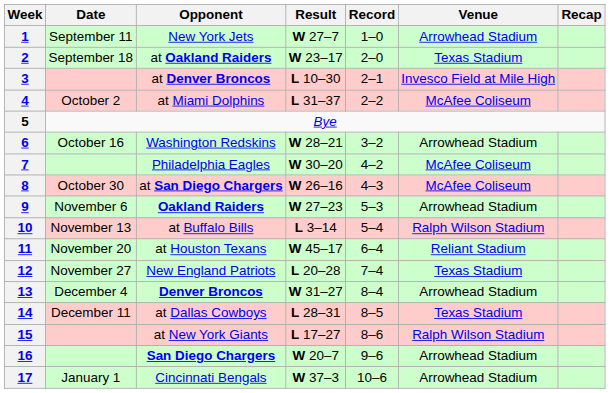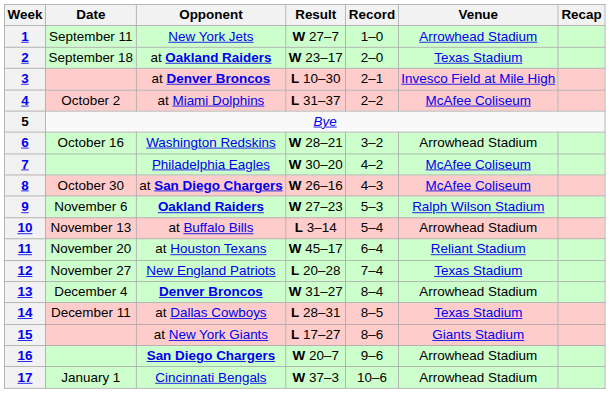(478, 206) Arrowhead Stadium -> (478, 206) Ralph Wilson Stadium
(478, 228) Ralph Wilson Stadium -> (478, 228) Arrowhead Stadium
(478, 334) Ralph Wilson Stadium -> (478, 334) Giants Stadium
